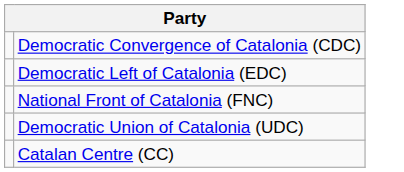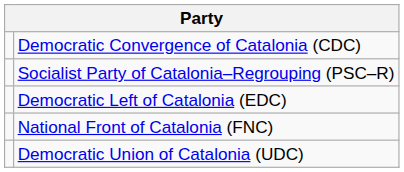+ row: (206, 73)
- row: (96, 154)
